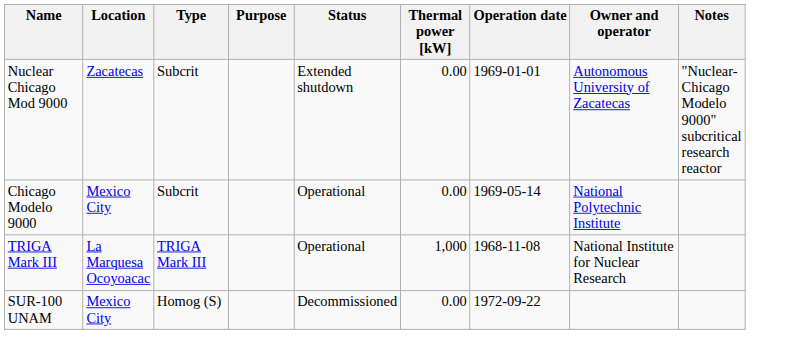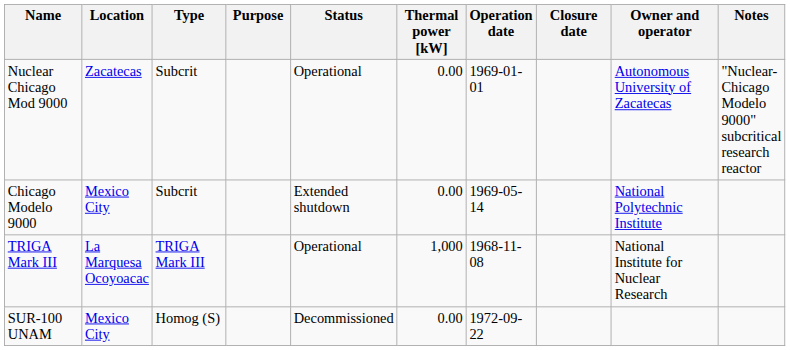+ column: (574, 24)
(325, 79) Extended shutdown -> (328, 71) Operational
(331, 191) Operational -> (322, 199) Extended shutdown
